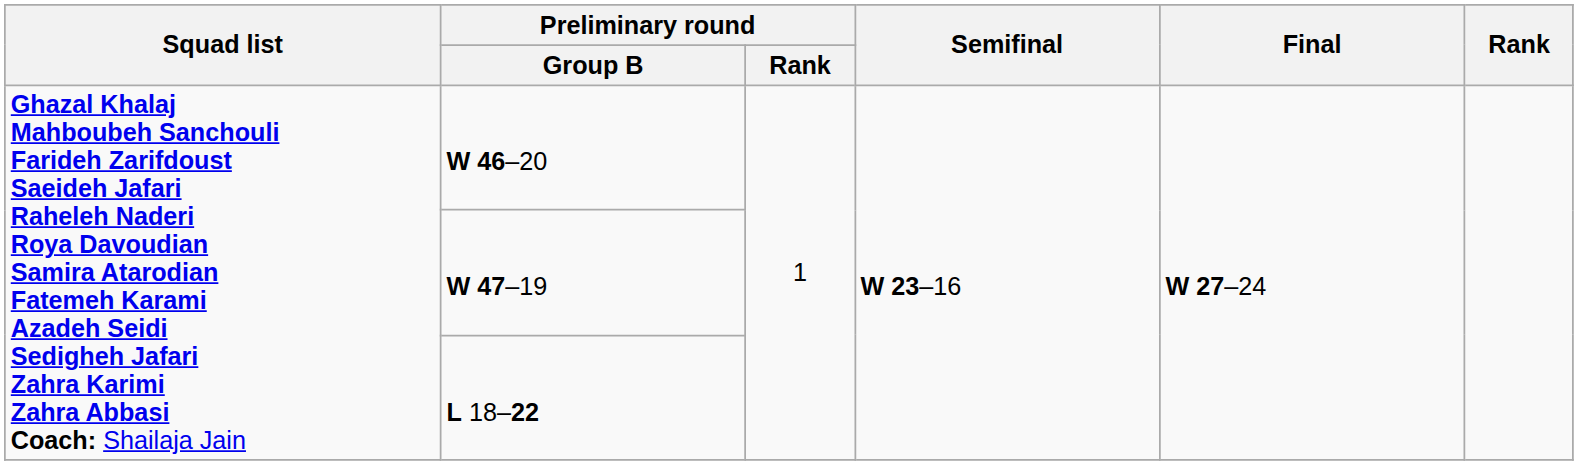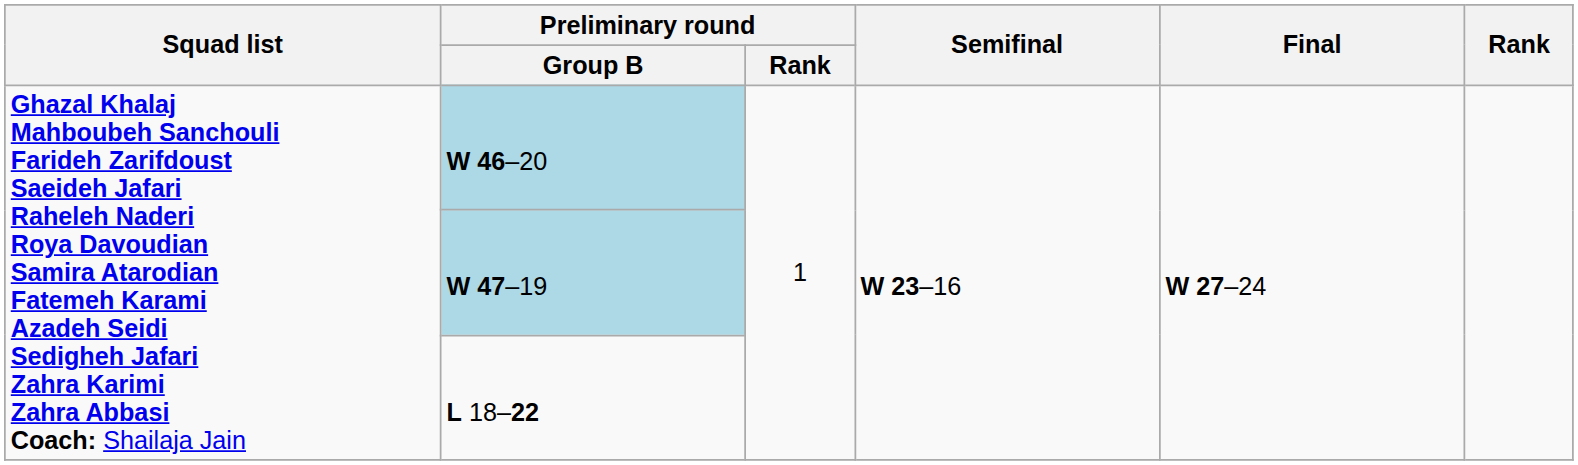(497, 162) no background -> (497, 162) lightblue background
(497, 287) no background -> (497, 287) lightblue background
